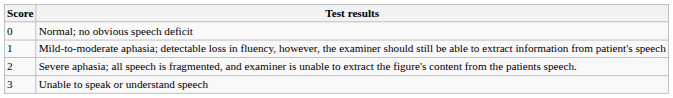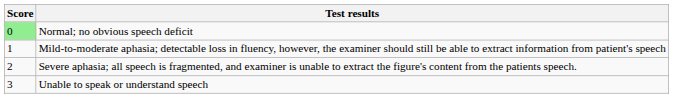(10, 31) no background -> (10, 31) lightgreen background
